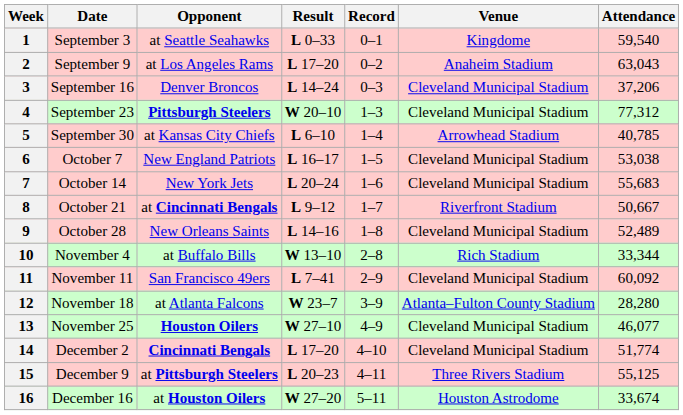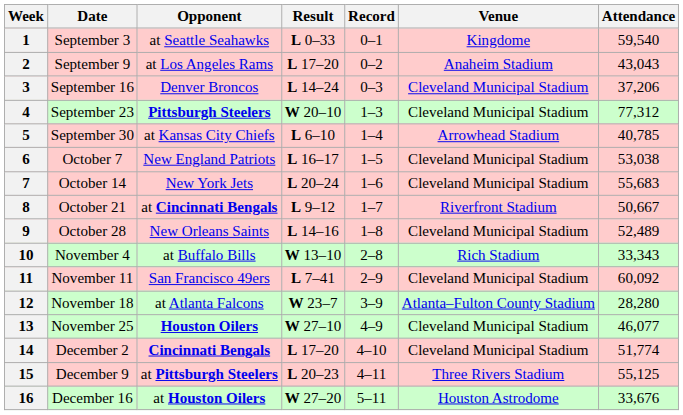(639, 64) 63,043 -> (639, 64) 43,043
(639, 254) 33,344 -> (639, 254) 33,343
(639, 398) 33,674 -> (639, 398) 33,676
